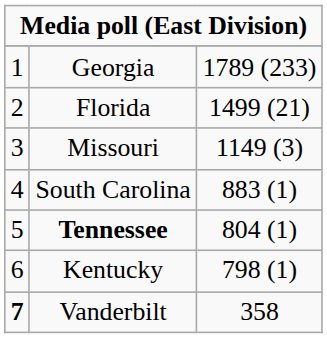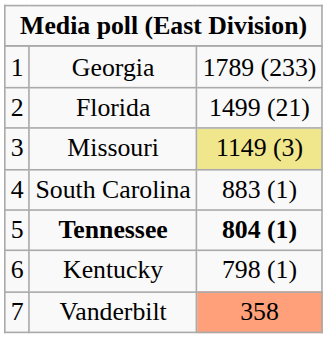(260, 148) no background -> (260, 148) khaki background
(260, 229) normal -> (260, 229) bold
(17, 311) bold -> (17, 311) normal
(260, 311) no background -> (260, 311) lightsalmon background
